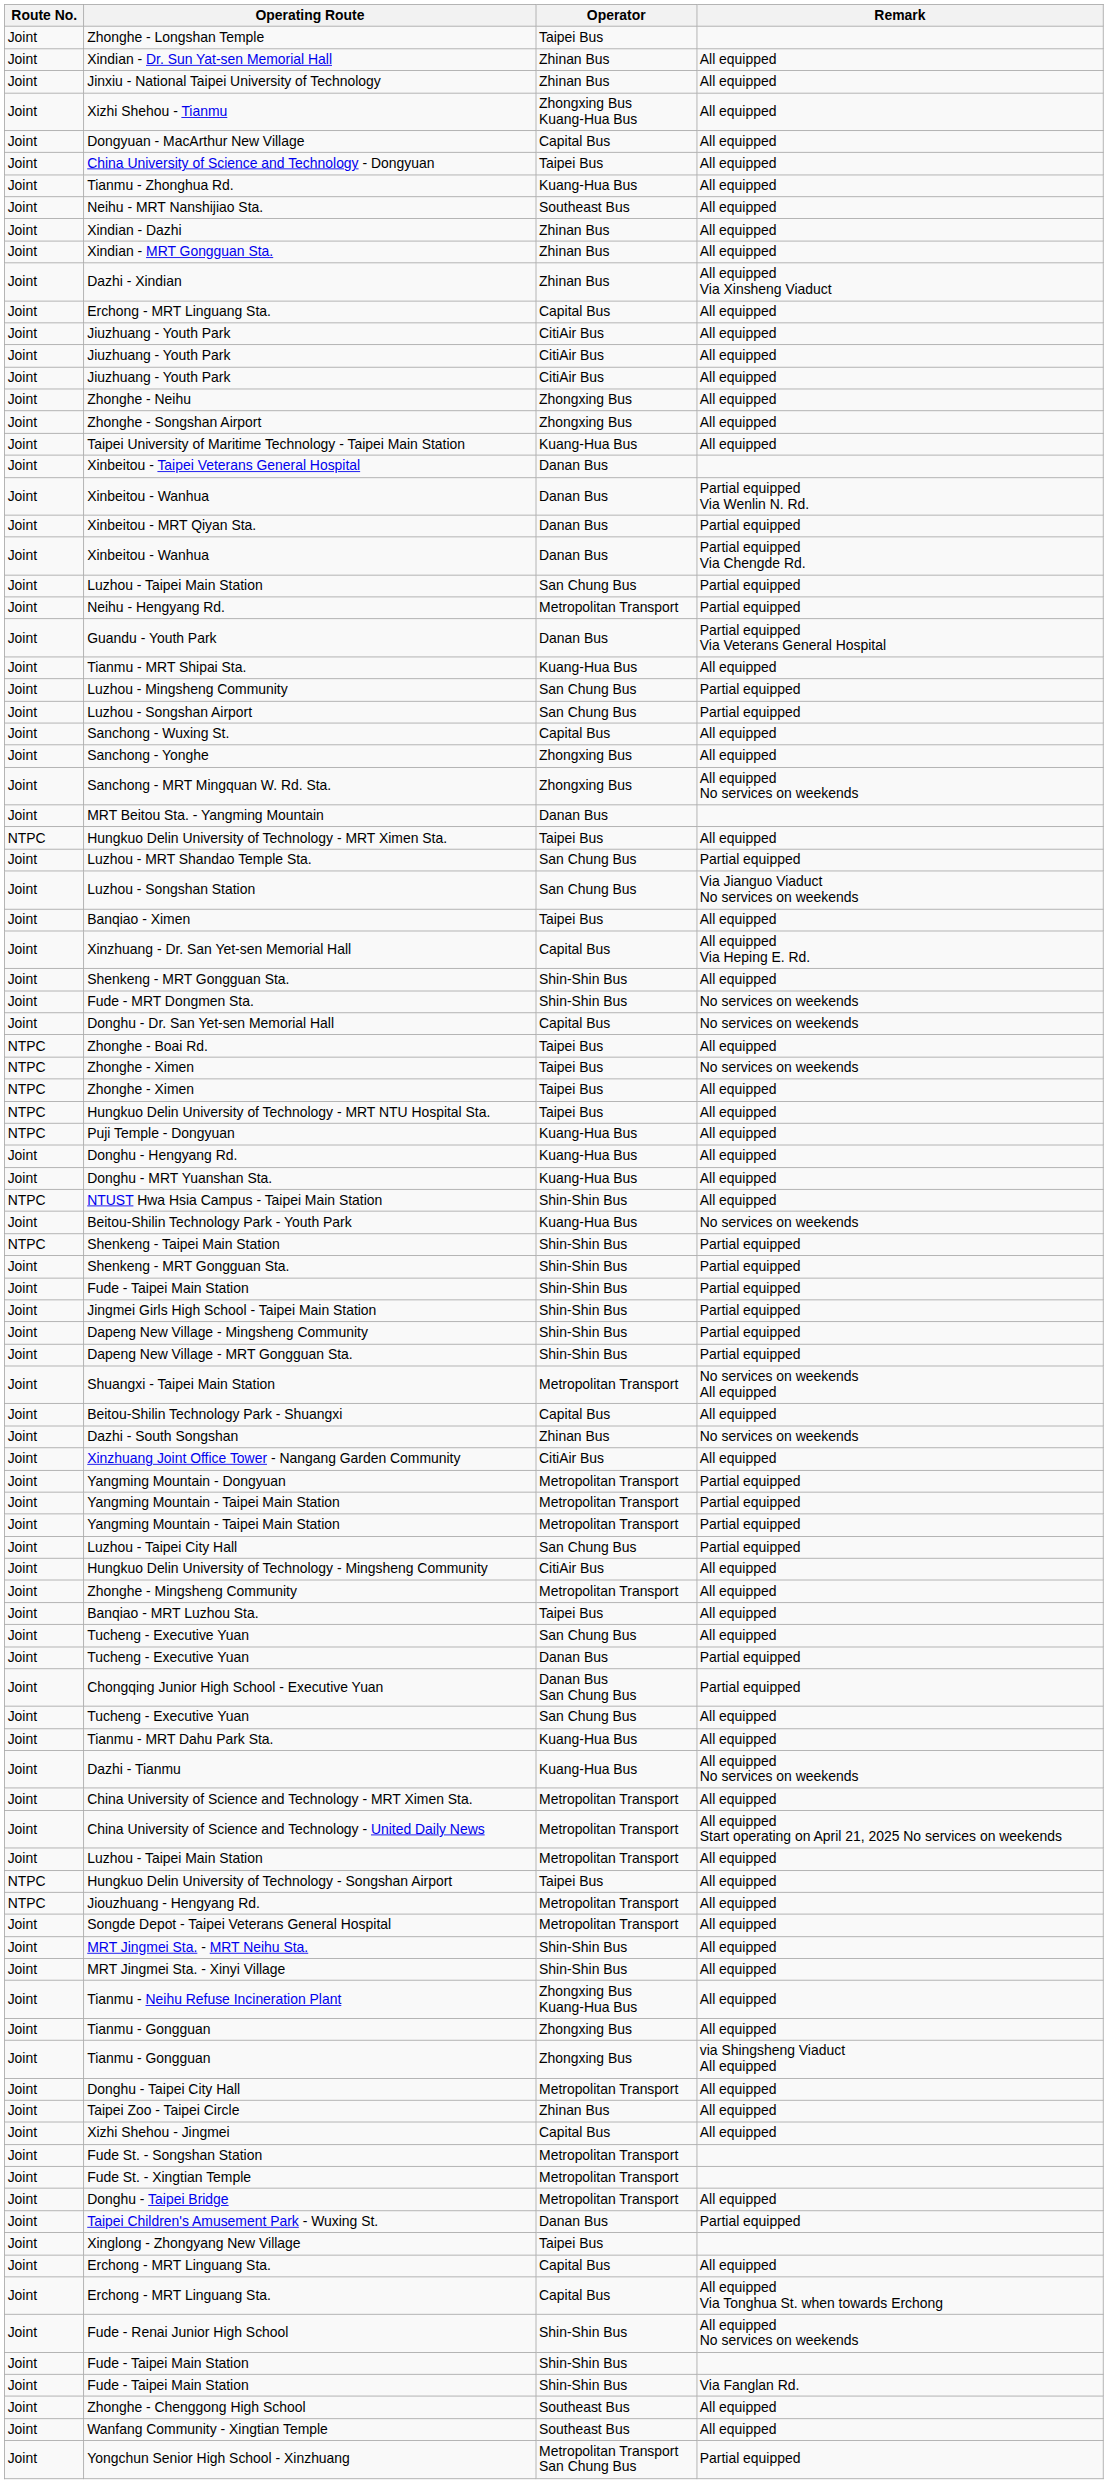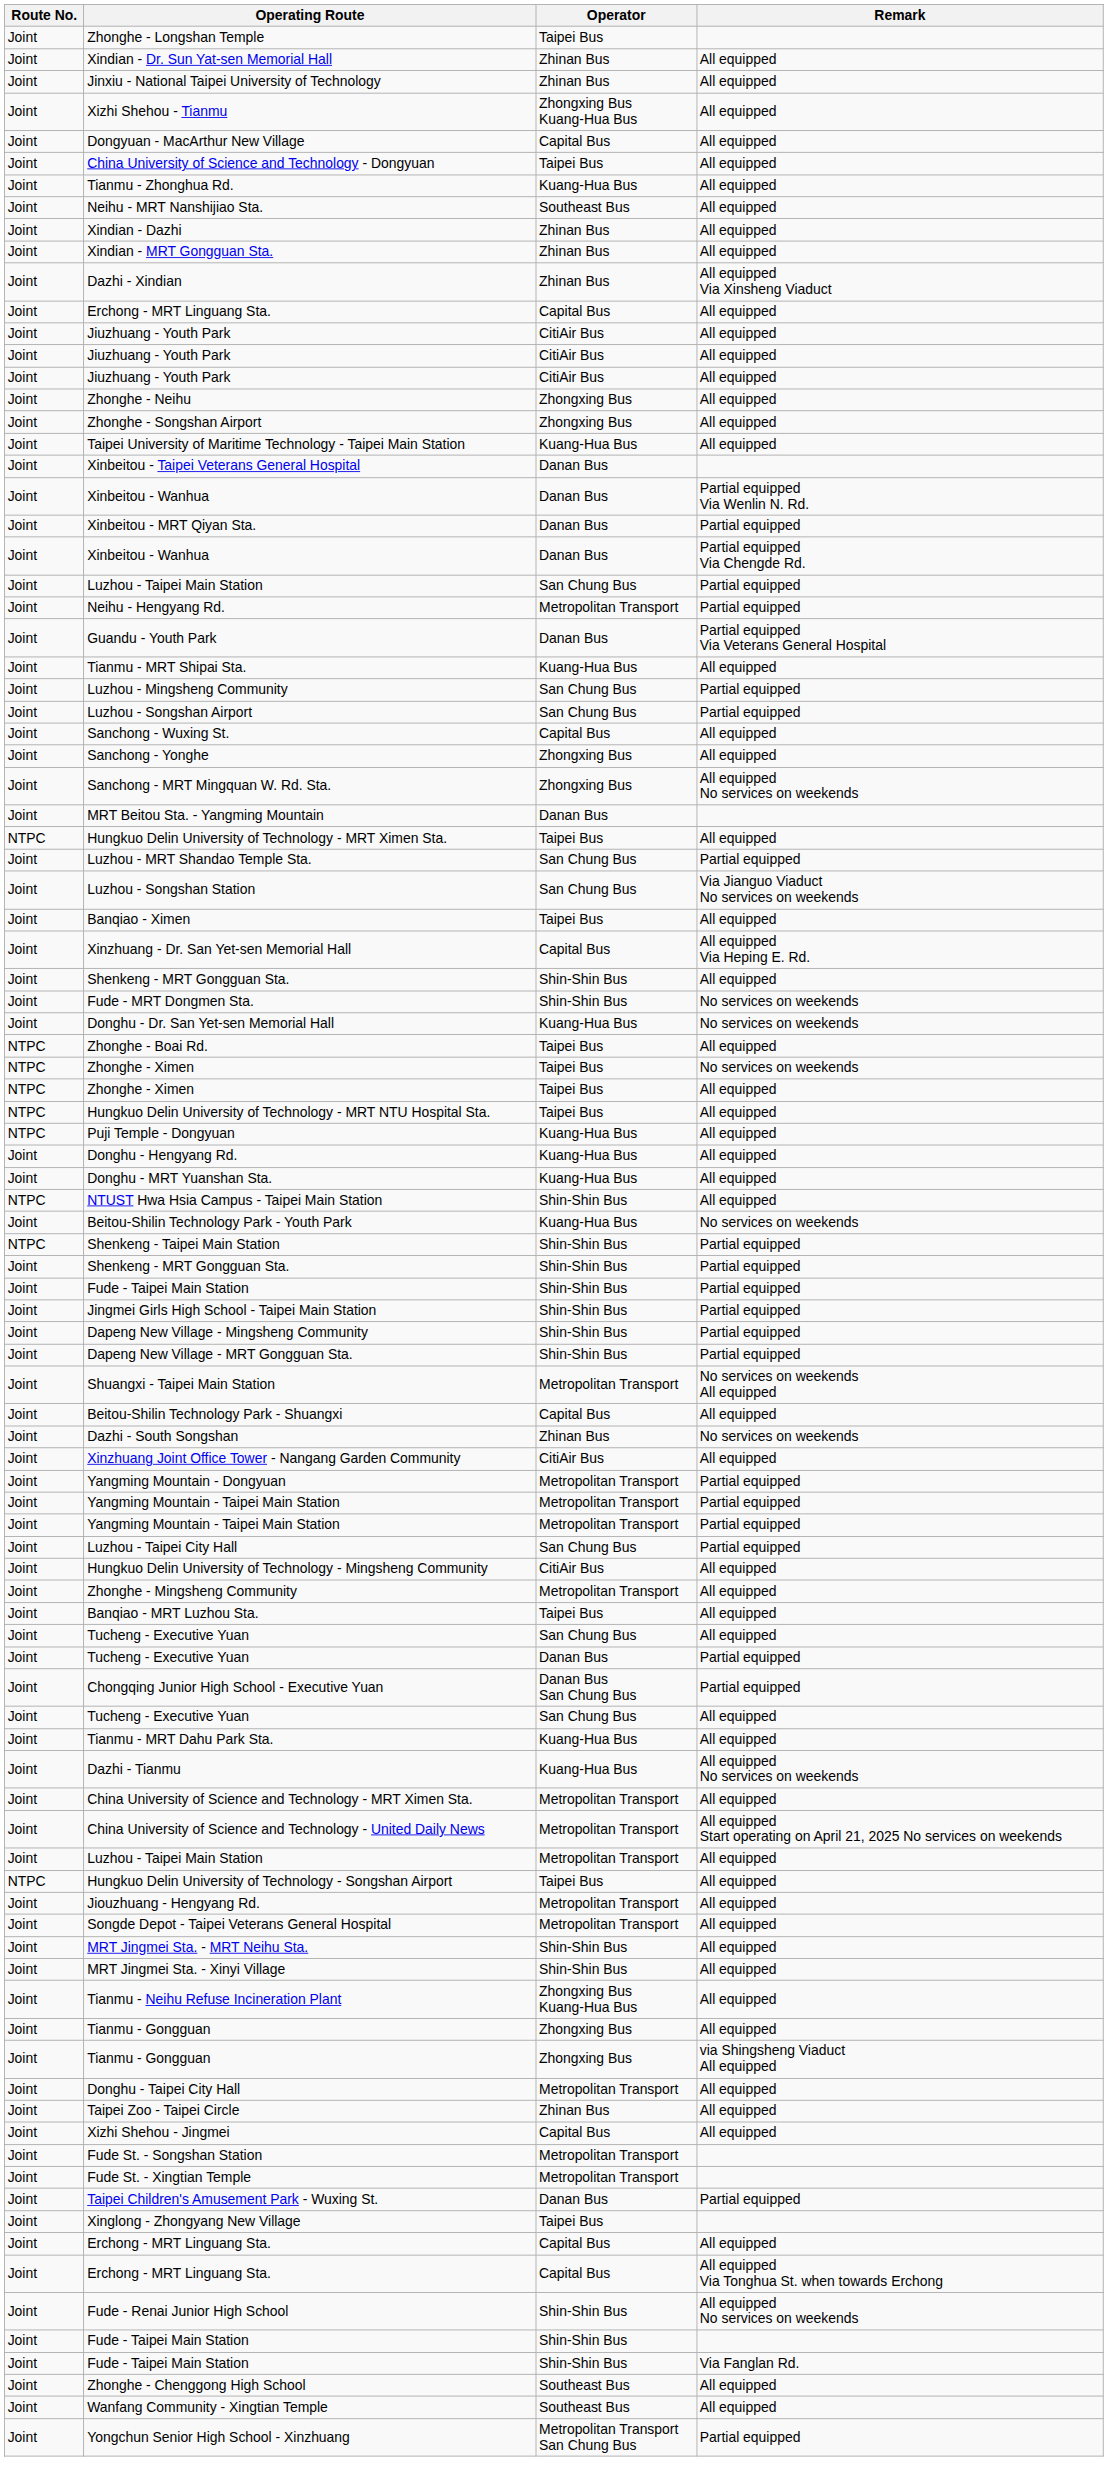(575, 1023) Capital Bus -> (588, 1023) Kuang-Hua Bus
(27, 1903) NTPC -> (22, 1903) Joint
- row: (158, 2199)
